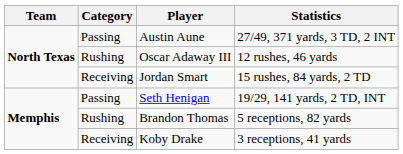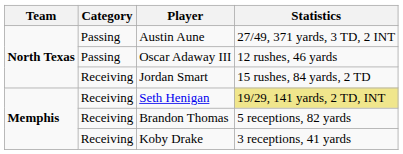(102, 56) Rushing -> (101, 56) Passing
(101, 97) Passing -> (107, 97) Receiving
(311, 97) no background -> (311, 97) khaki background
(102, 118) Rushing -> (107, 118) Receiving
